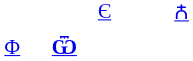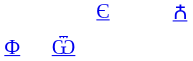(64, 47) bold -> (64, 47) normal
